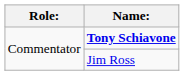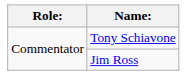(131, 37) bold -> (133, 37) normal
